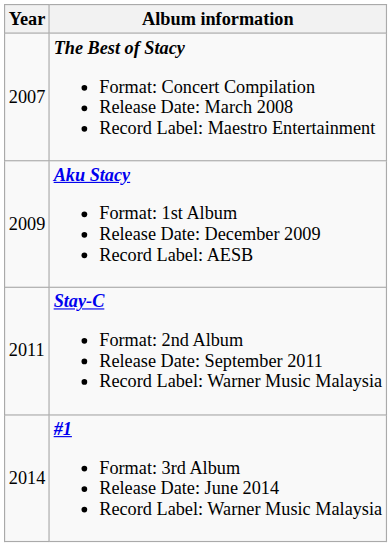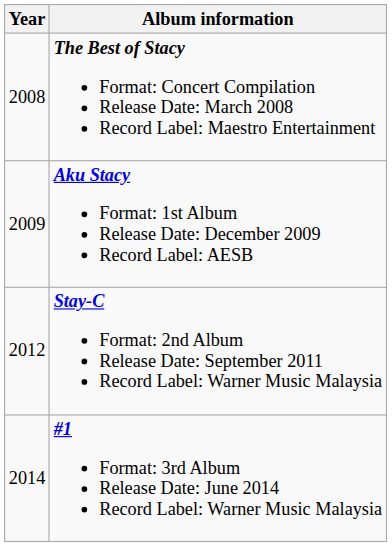(27, 96) 2007 -> (27, 96) 2008
(27, 350) 2011 -> (27, 350) 2012
